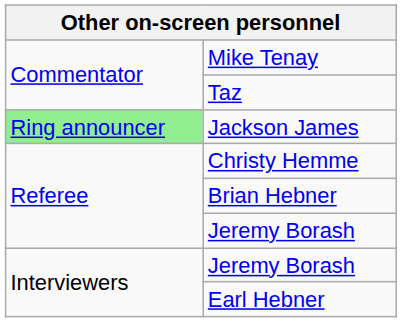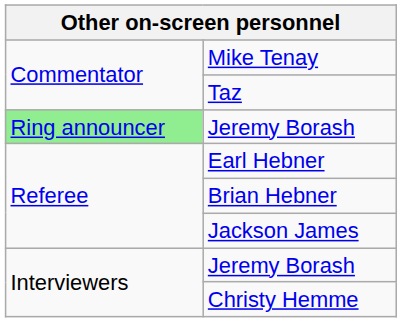(283, 127) Jackson James -> (281, 127) Jeremy Borash
(283, 161) Christy Hemme -> (266, 161) Earl Hebner
(281, 230) Jeremy Borash -> (283, 230) Jackson James
(266, 300) Earl Hebner -> (283, 300) Christy Hemme
